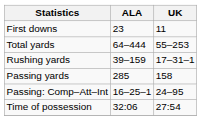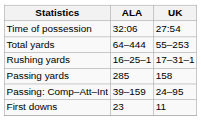rows swapped: (32, 29) <-> (49, 107)
(129, 60) 39–159 -> (132, 60) 16–25–1
(132, 91) 16–25–1 -> (129, 91) 39–159
